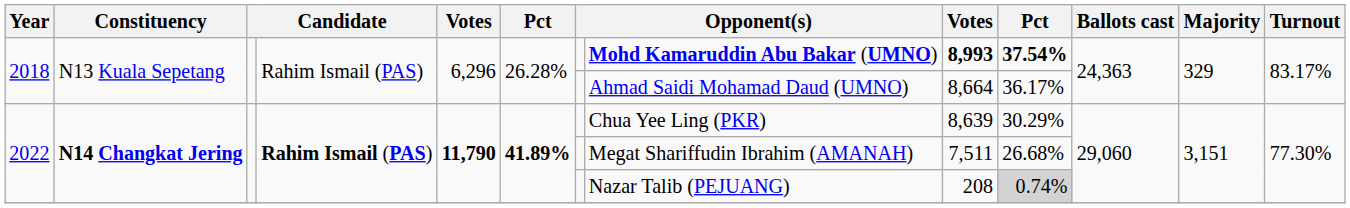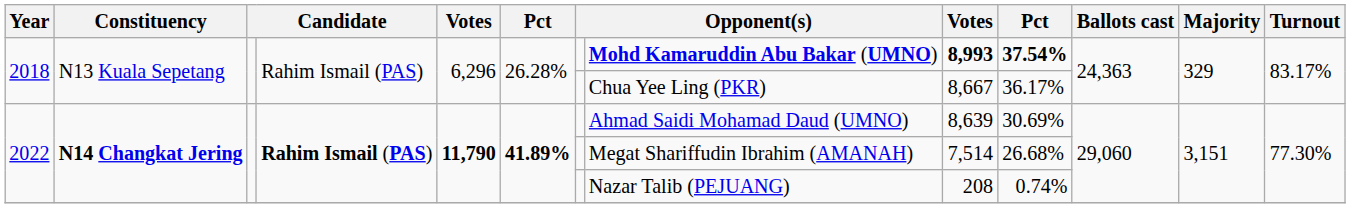(749, 87) Ahmad Saidi Mohamad Daud (UMNO) -> (677, 87) Chua Yee Ling (PKR)
(970, 87) 8,664 -> (970, 87) 8,667
(677, 120) Chua Yee Ling (PKR) -> (749, 120) Ahmad Saidi Mohamad Daud (UMNO)
(1033, 120) 30.29% -> (1033, 120) 30.69%
(971, 153) 7,511 -> (970, 153) 7,514
(1042, 186) lightgrey background -> (1042, 186) no background
